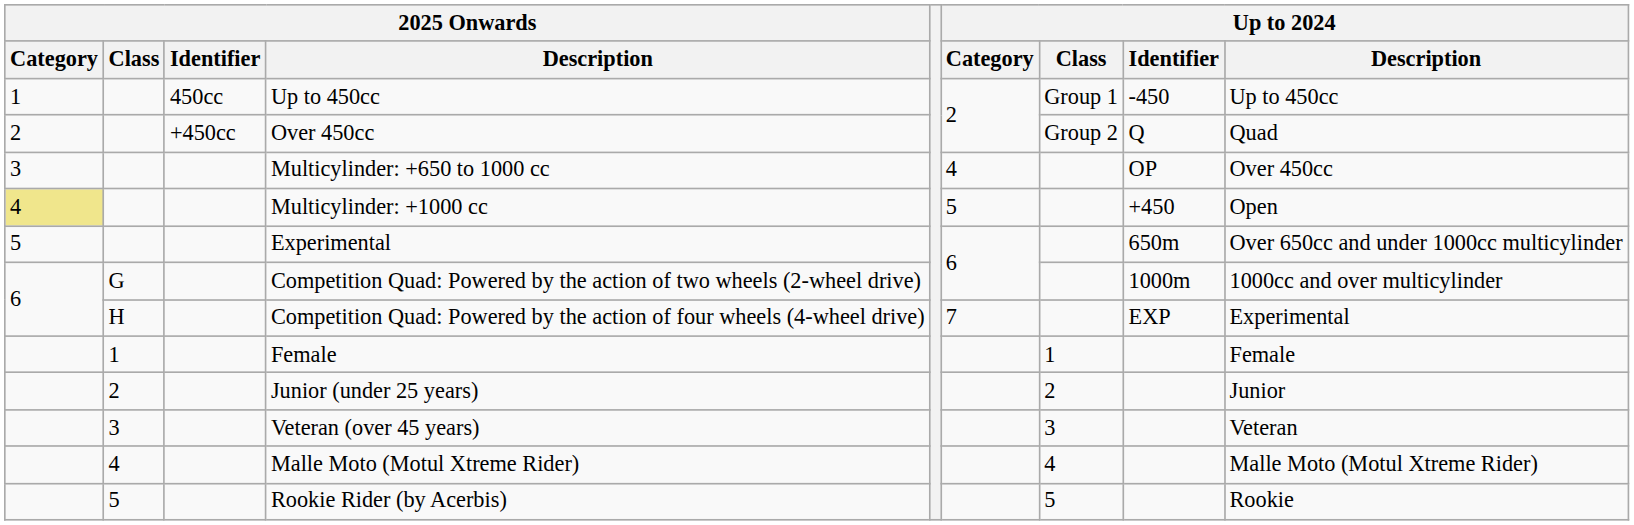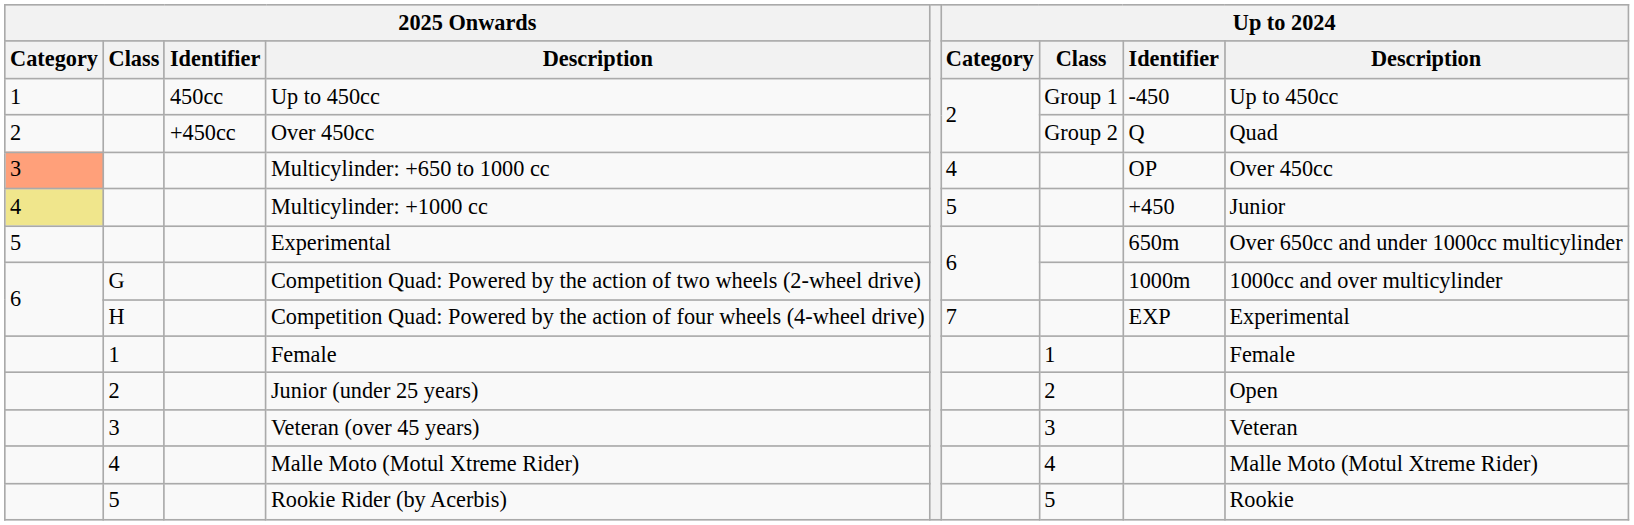(16, 169) no background -> (16, 169) lightsalmon background
(1254, 206) Open -> (1257, 206) Junior
(1257, 390) Junior -> (1254, 390) Open
